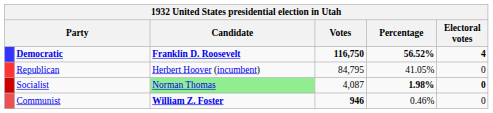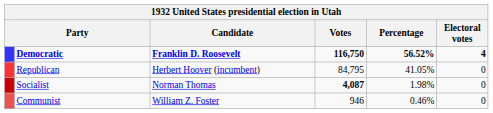(184, 85) lightgreen background -> (184, 85) no background
(353, 85) normal -> (353, 85) bold
(421, 85) bold -> (422, 85) normal
(483, 85) bold -> (483, 85) normal
(188, 101) bold -> (186, 101) normal
(357, 101) bold -> (357, 101) normal
